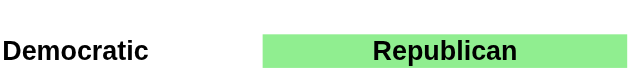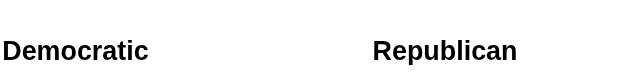(445, 50) lightgreen background -> (445, 50) no background
